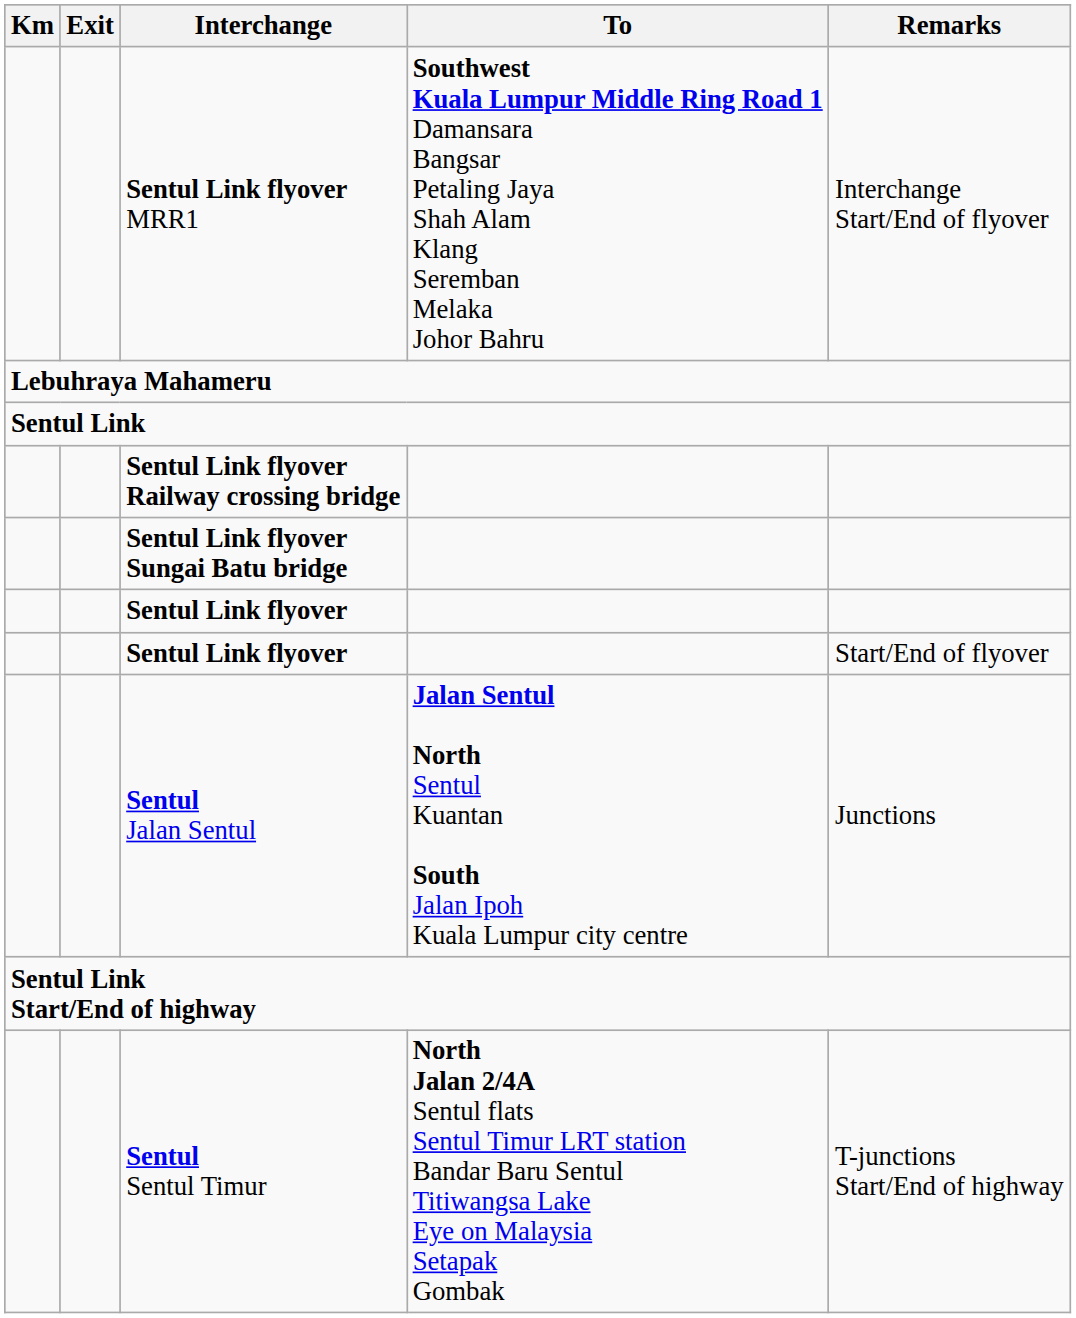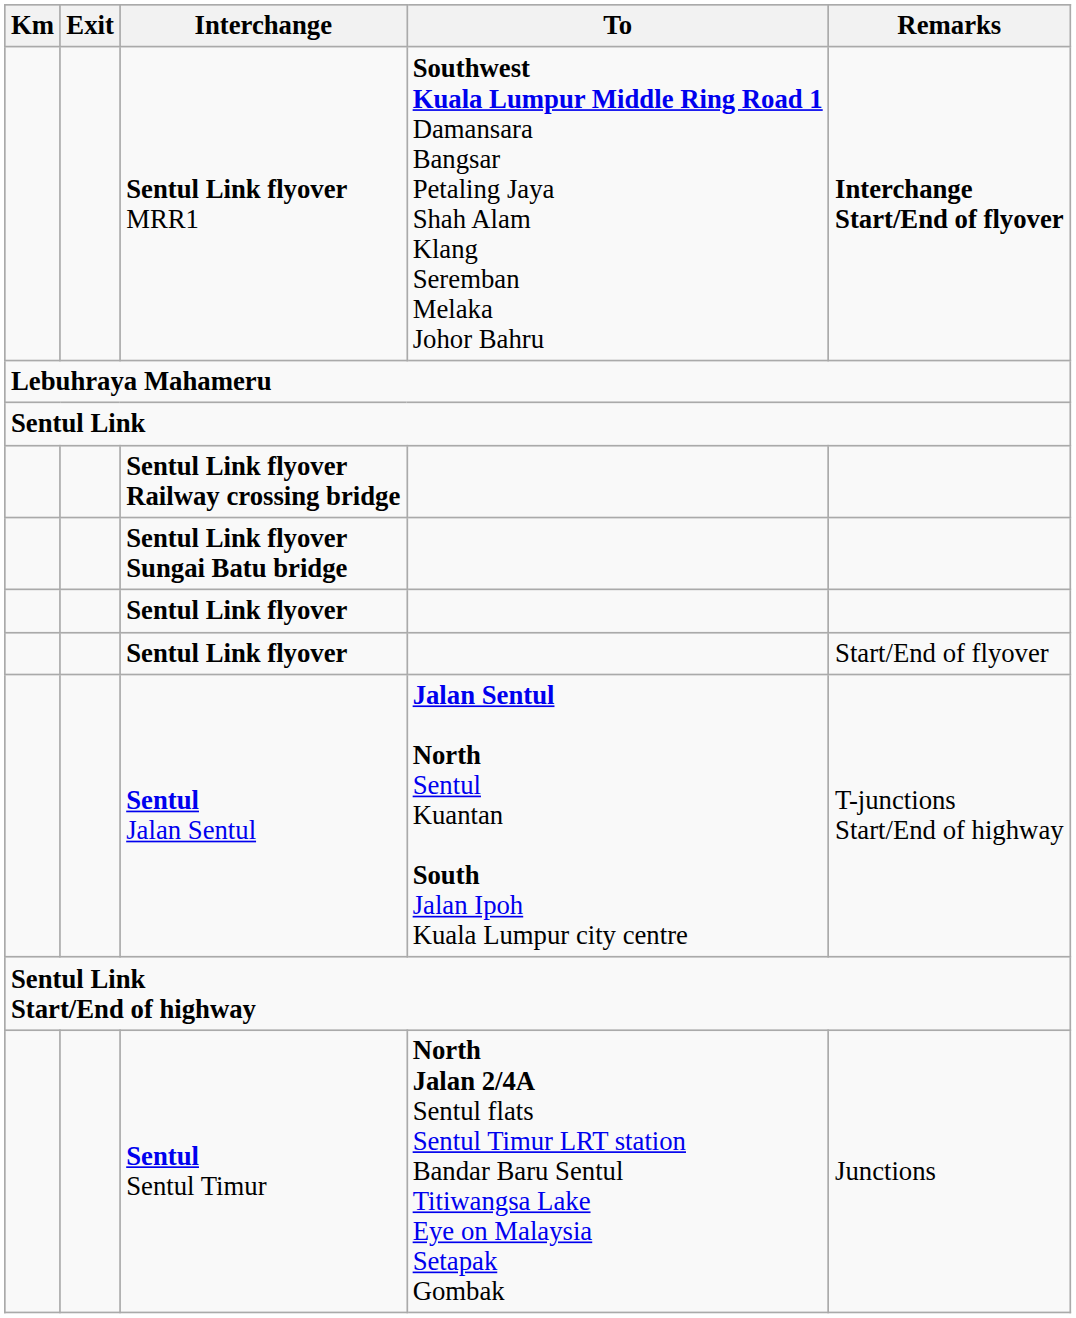(942, 203) normal -> (949, 203) bold
(886, 815) Junctions -> (949, 815) T-junctions Start/End of highway
(949, 1170) T-junctions Start/End of highway -> (886, 1170) Junctions
